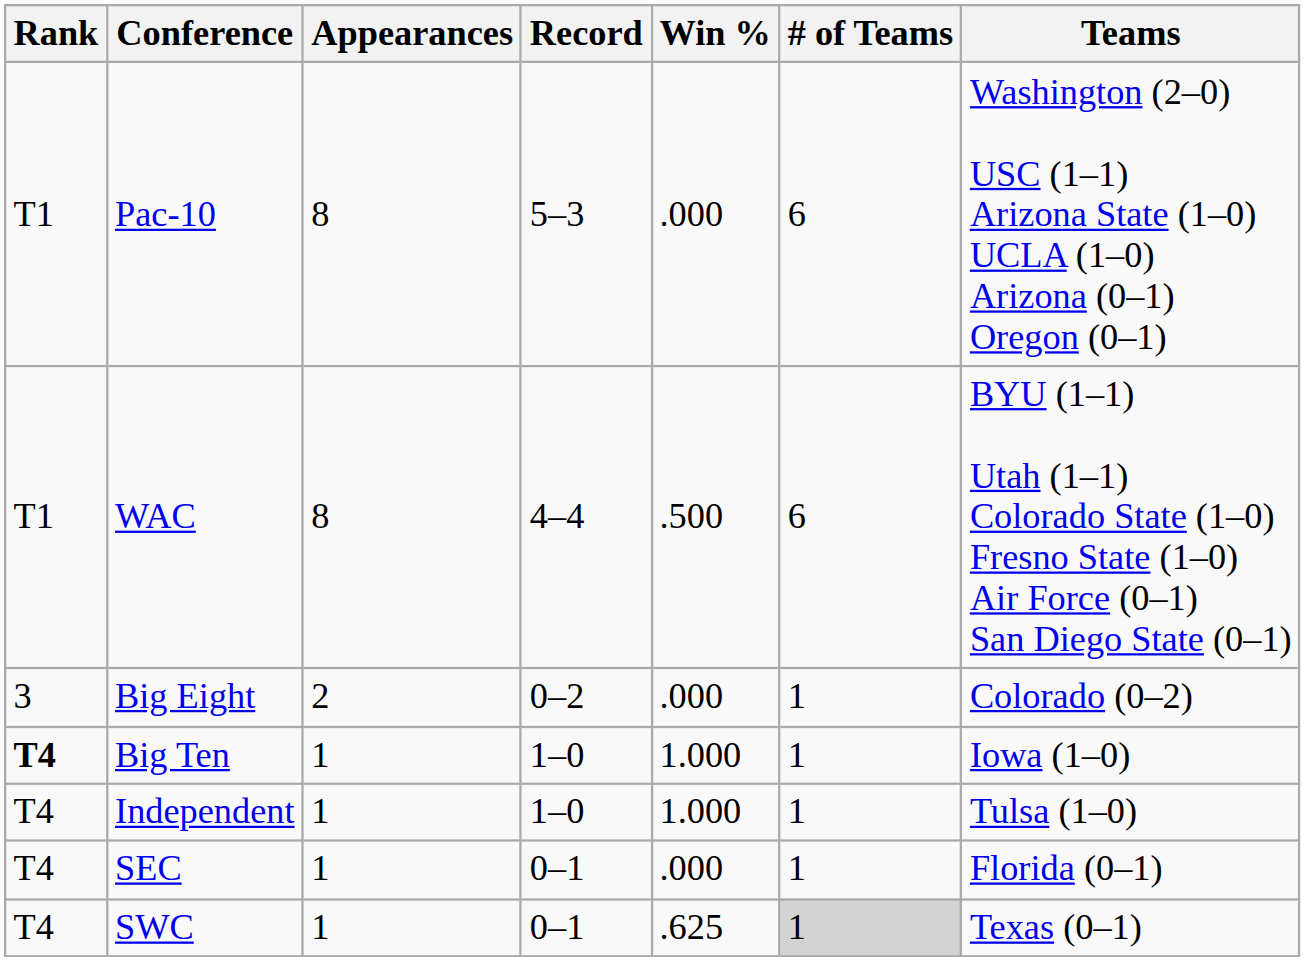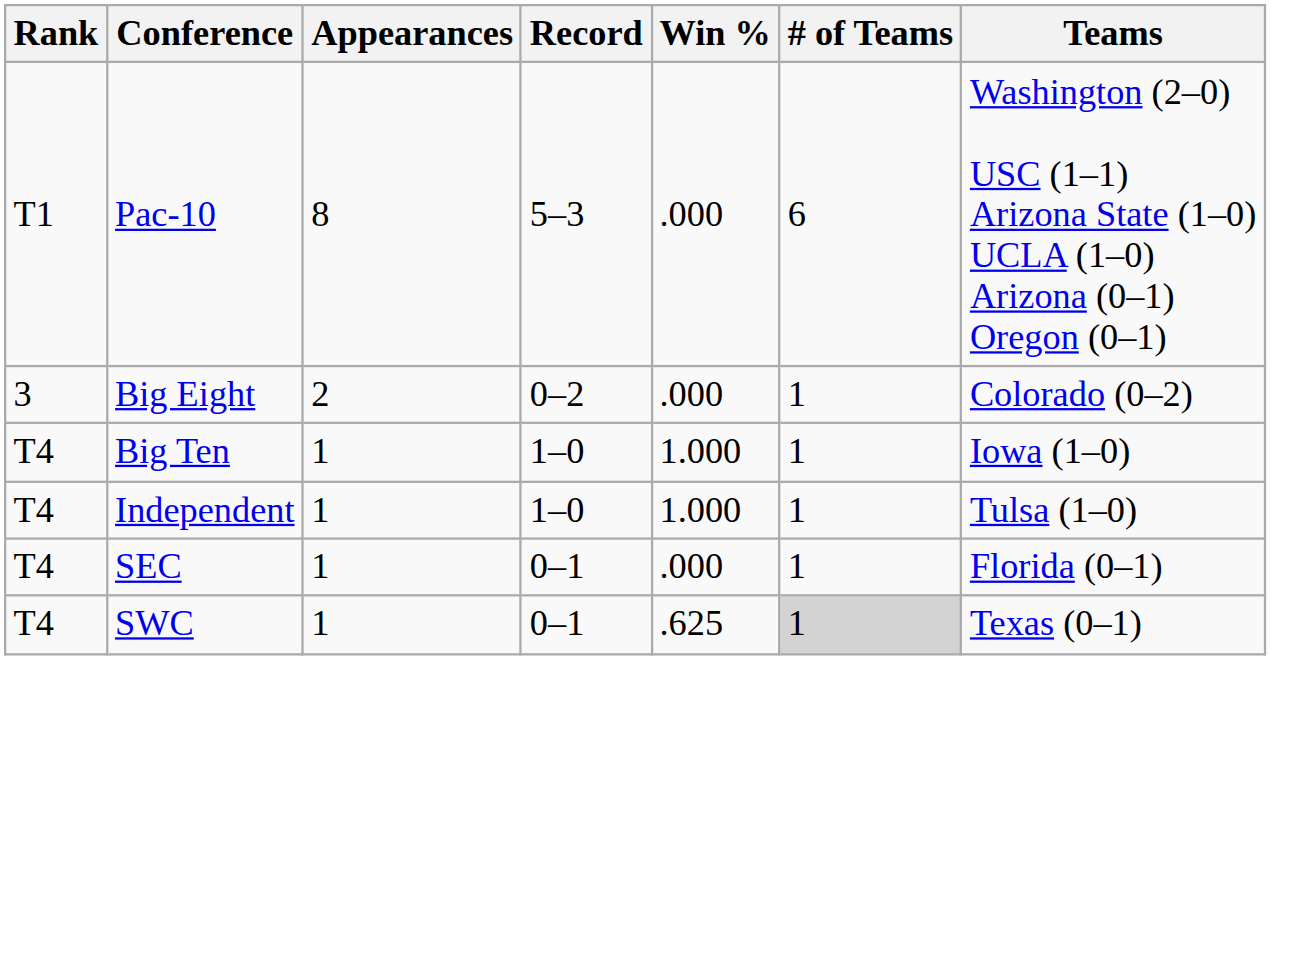- row: (155, 516)
(35, 754) bold -> (34, 451) normal
